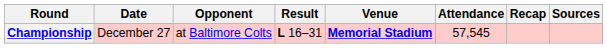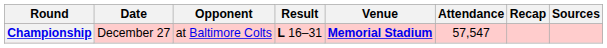(471, 33) 57,545 -> (471, 33) 57,547
